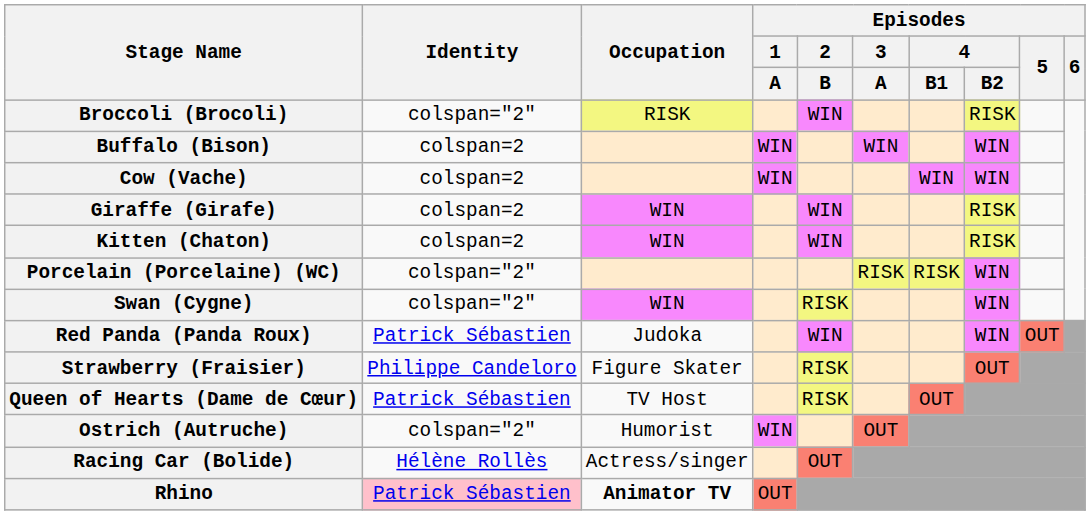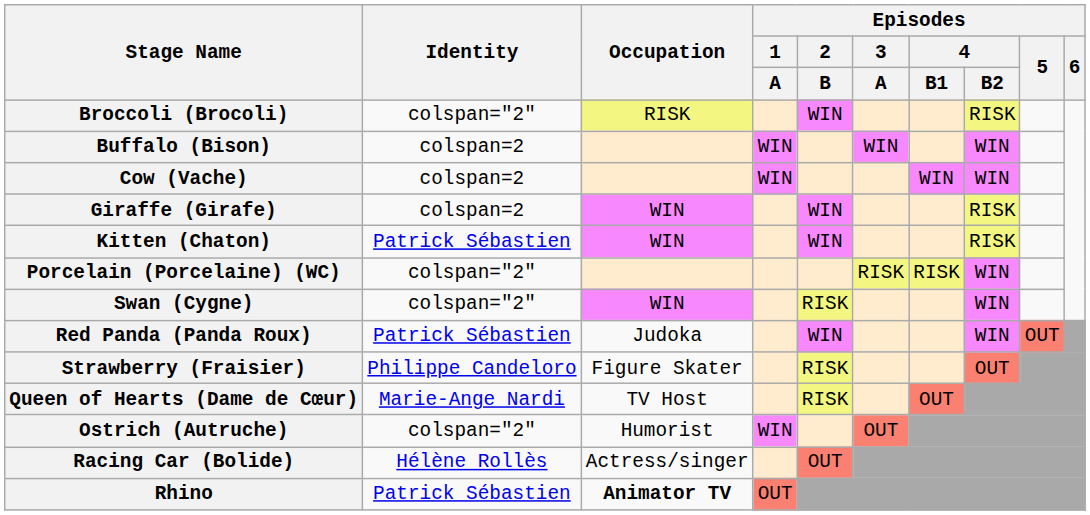(472, 242) colspan=2 -> (472, 242) Patrick Sébastien
(472, 399) Patrick Sébastien -> (472, 399) Marie-Ange Nardi
(472, 494) pink background -> (472, 494) no background
